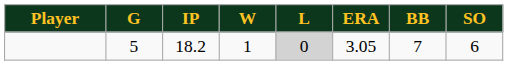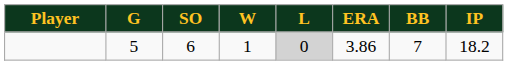columns swapped: (191, 18) <-> (475, 18)
(361, 45) 3.05 -> (361, 45) 3.86
